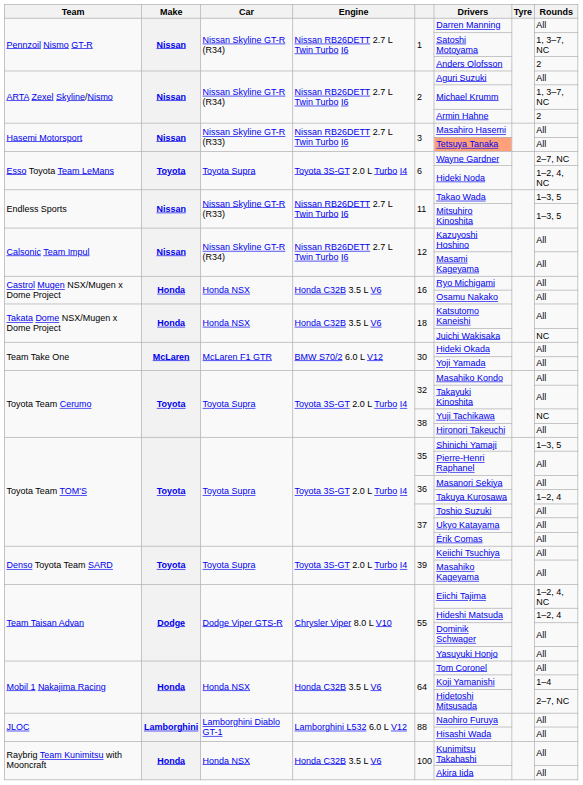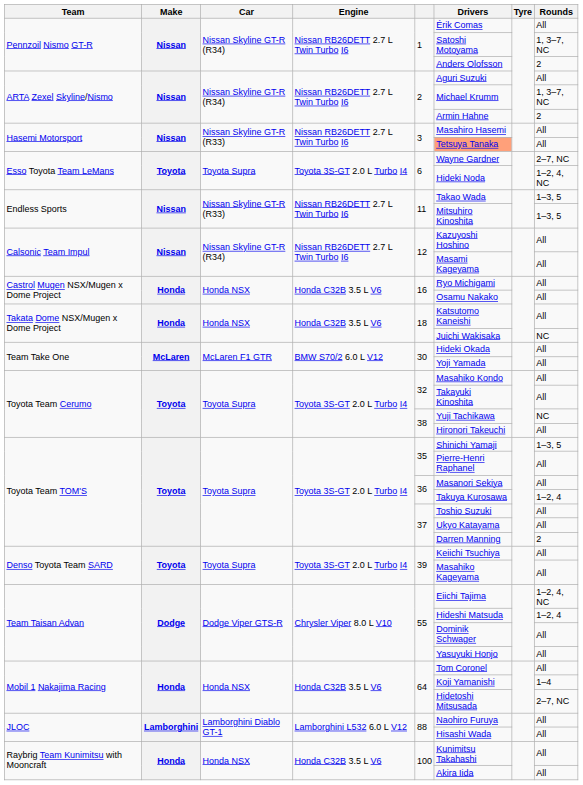(468, 25) Darren Manning -> (459, 25) Érik Comas
(459, 539) Érik Comas -> (468, 539) Darren Manning
(541, 539) All -> (539, 539) 2
